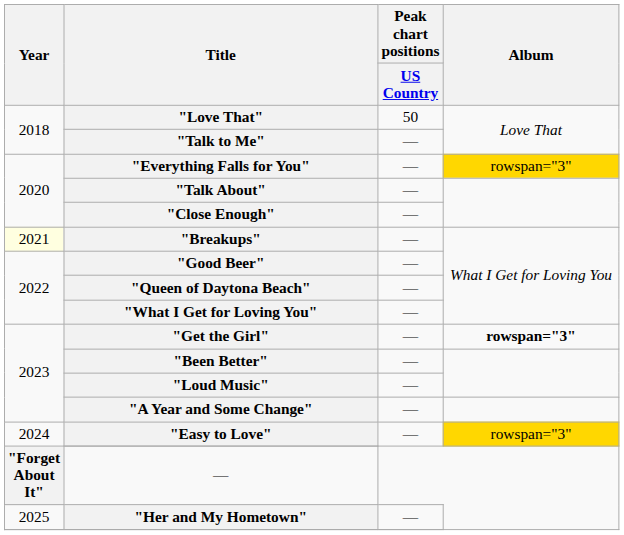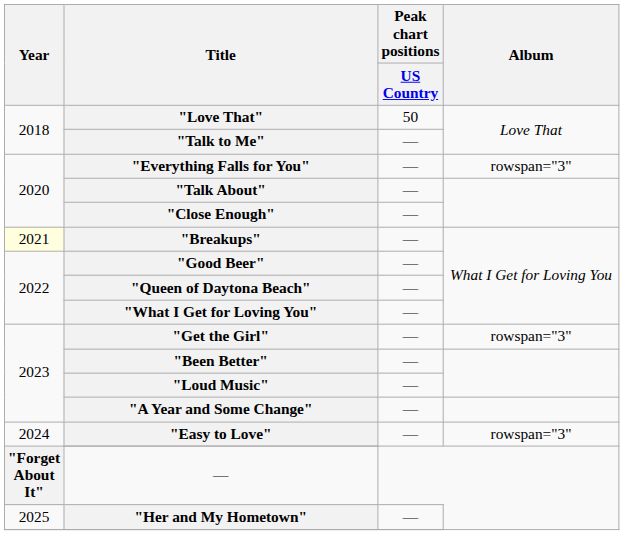(531, 165) gold background -> (531, 165) no background
(531, 336) bold -> (531, 336) normal
(531, 433) gold background -> (531, 433) no background
